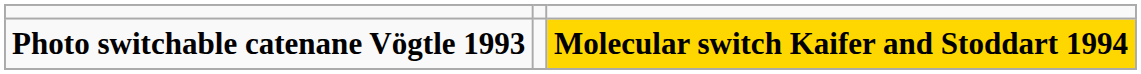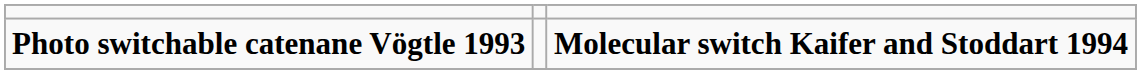(841, 43) gold background -> (841, 43) no background
